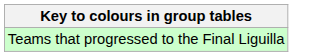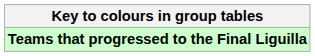(146, 39) normal -> (157, 39) bold
